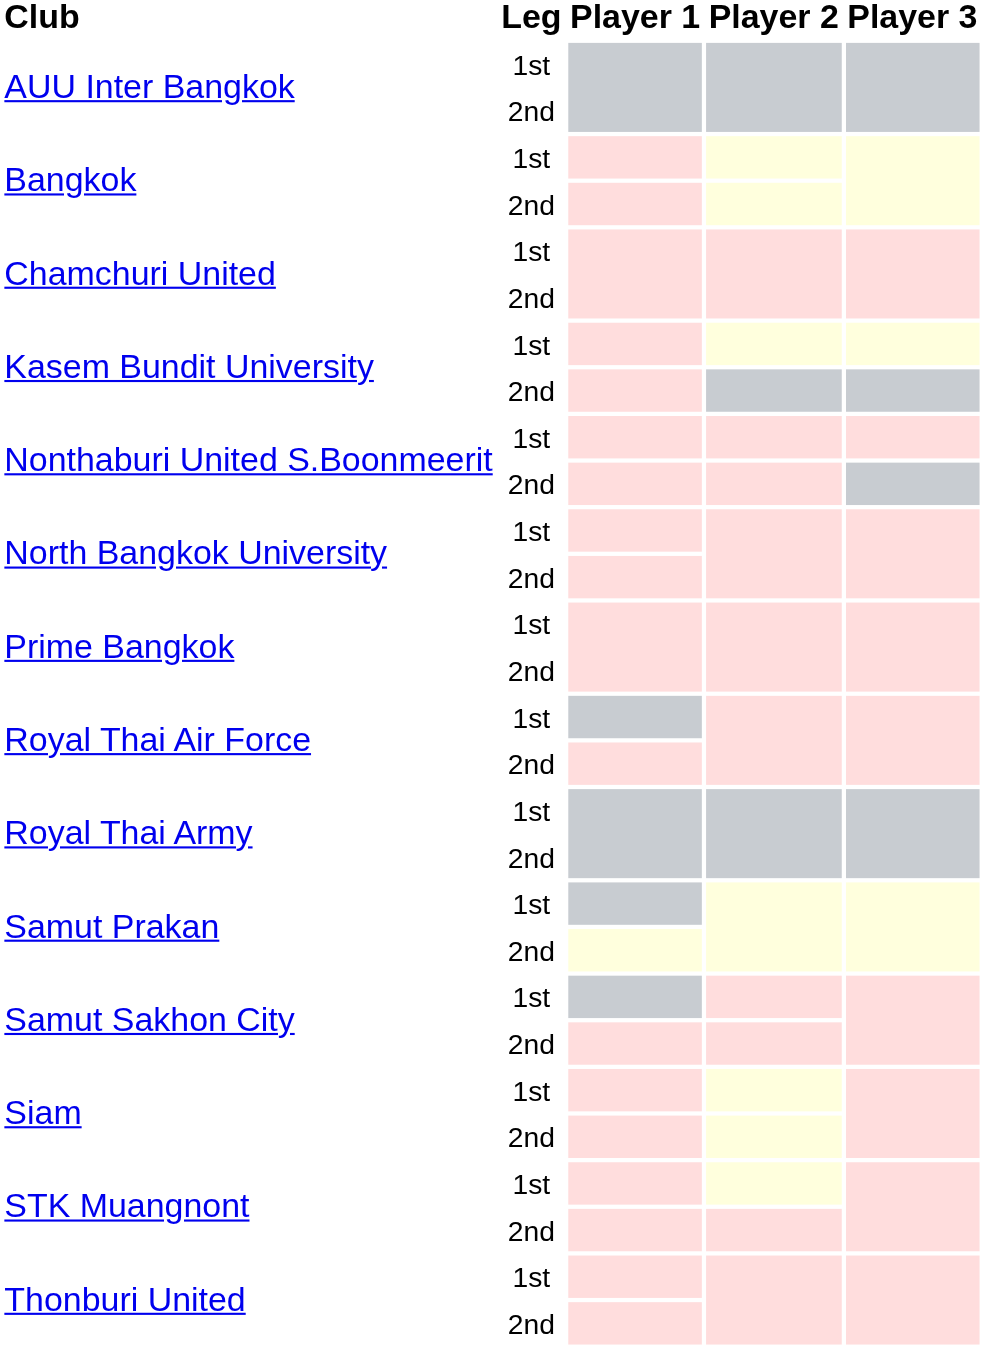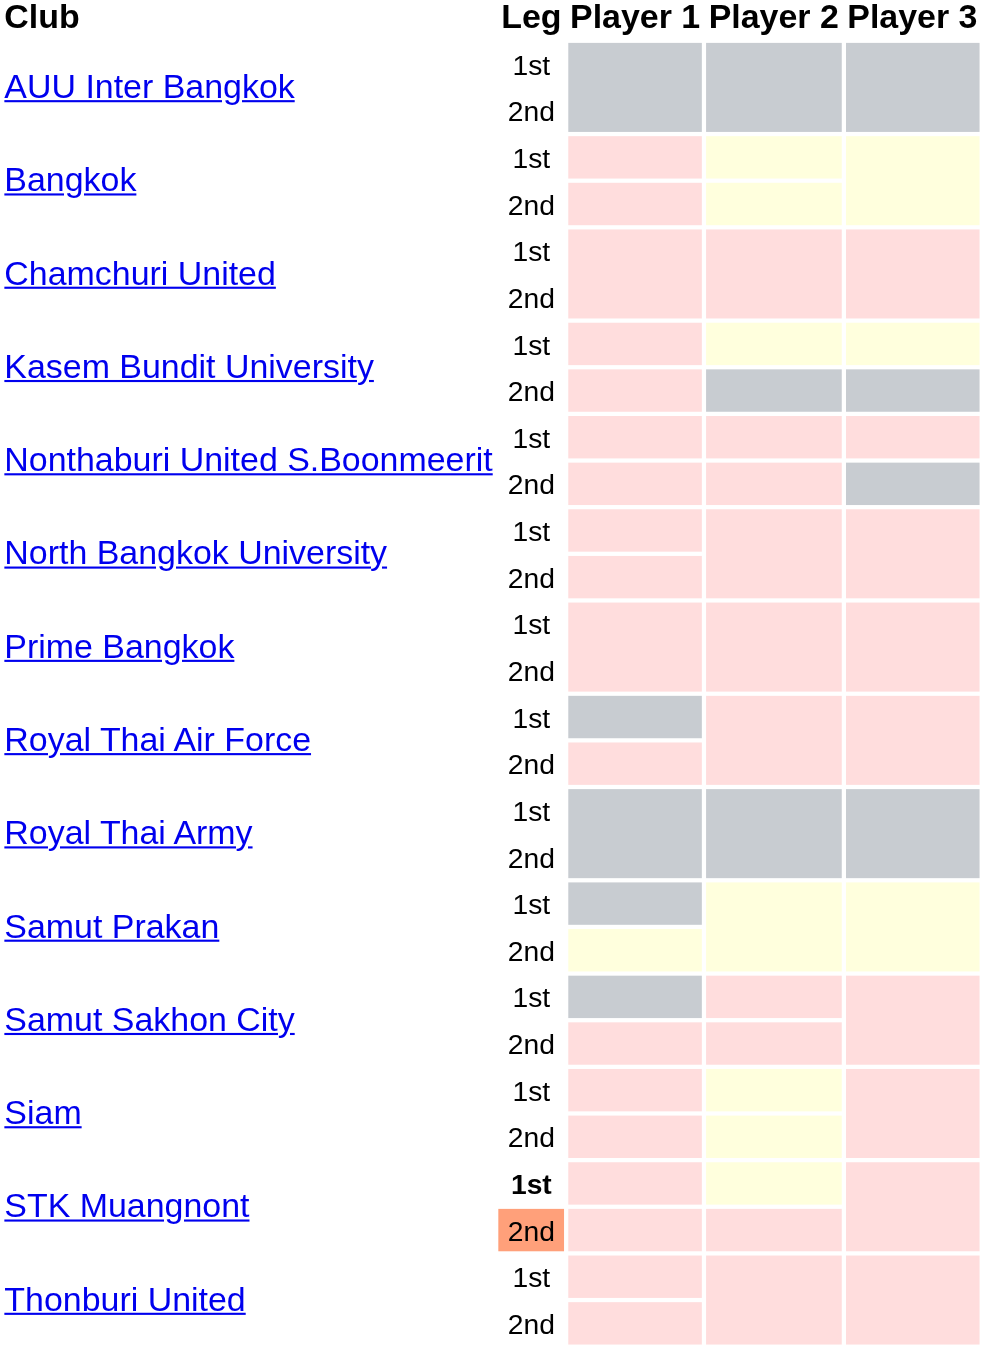(531, 1184) normal -> (531, 1182) bold
(531, 1231) no background -> (531, 1231) lightsalmon background
